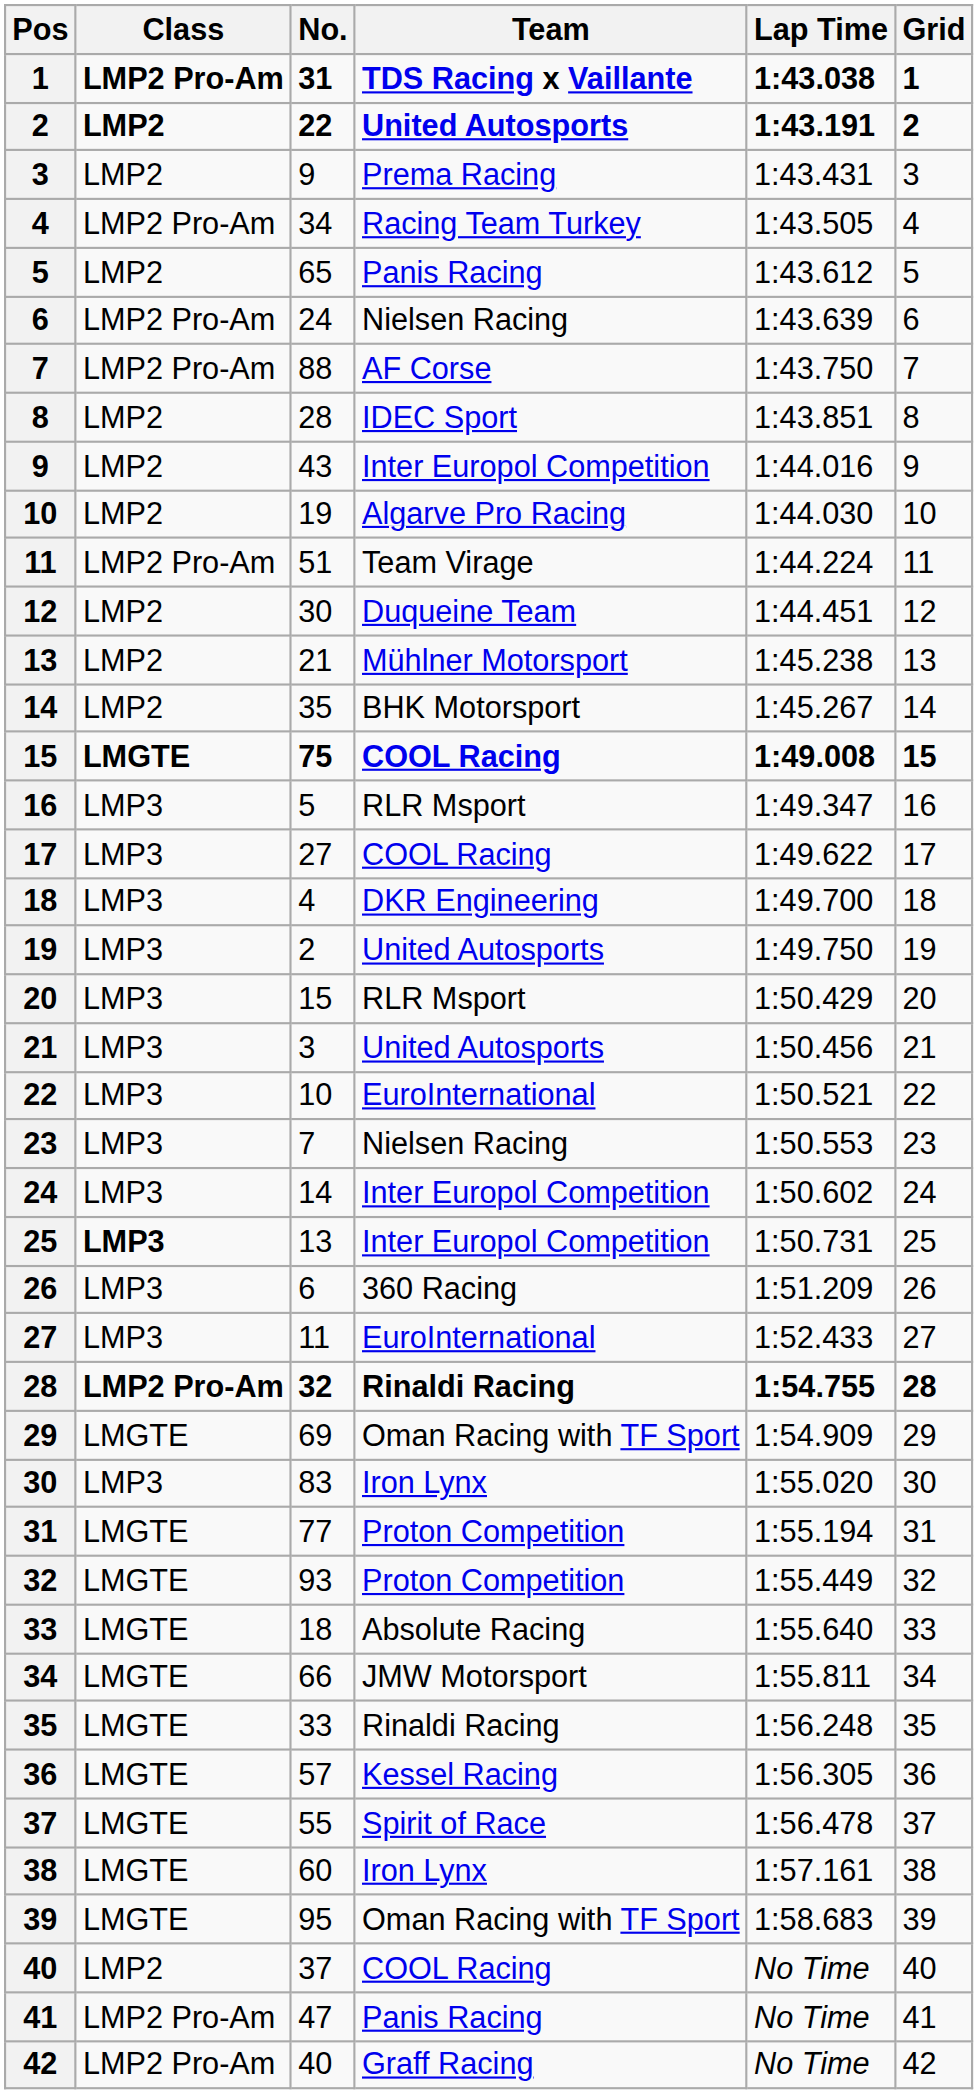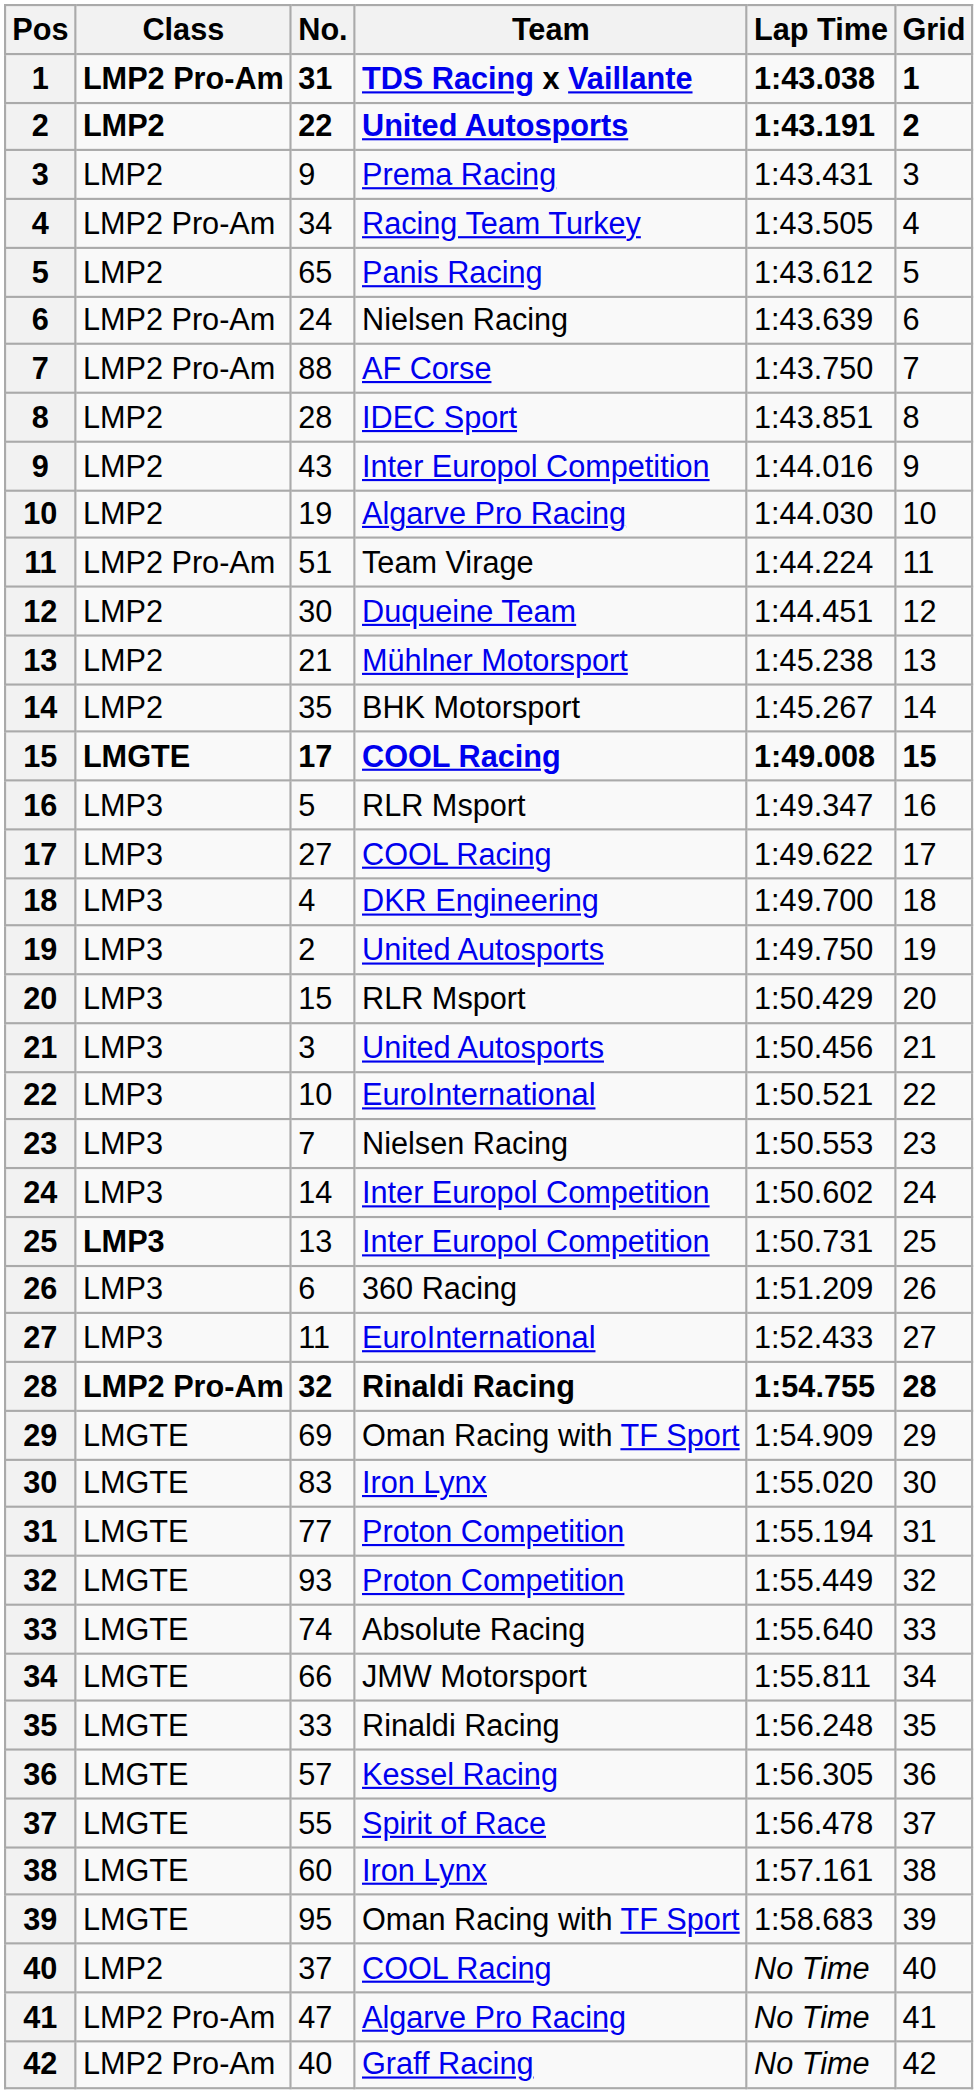(315, 757) 75 -> (315, 757) 17
(123, 1483) LMP3 -> (136, 1483) LMGTE
(315, 1629) 18 -> (315, 1629) 74
(452, 2016) Panis Racing -> (494, 2016) Algarve Pro Racing
